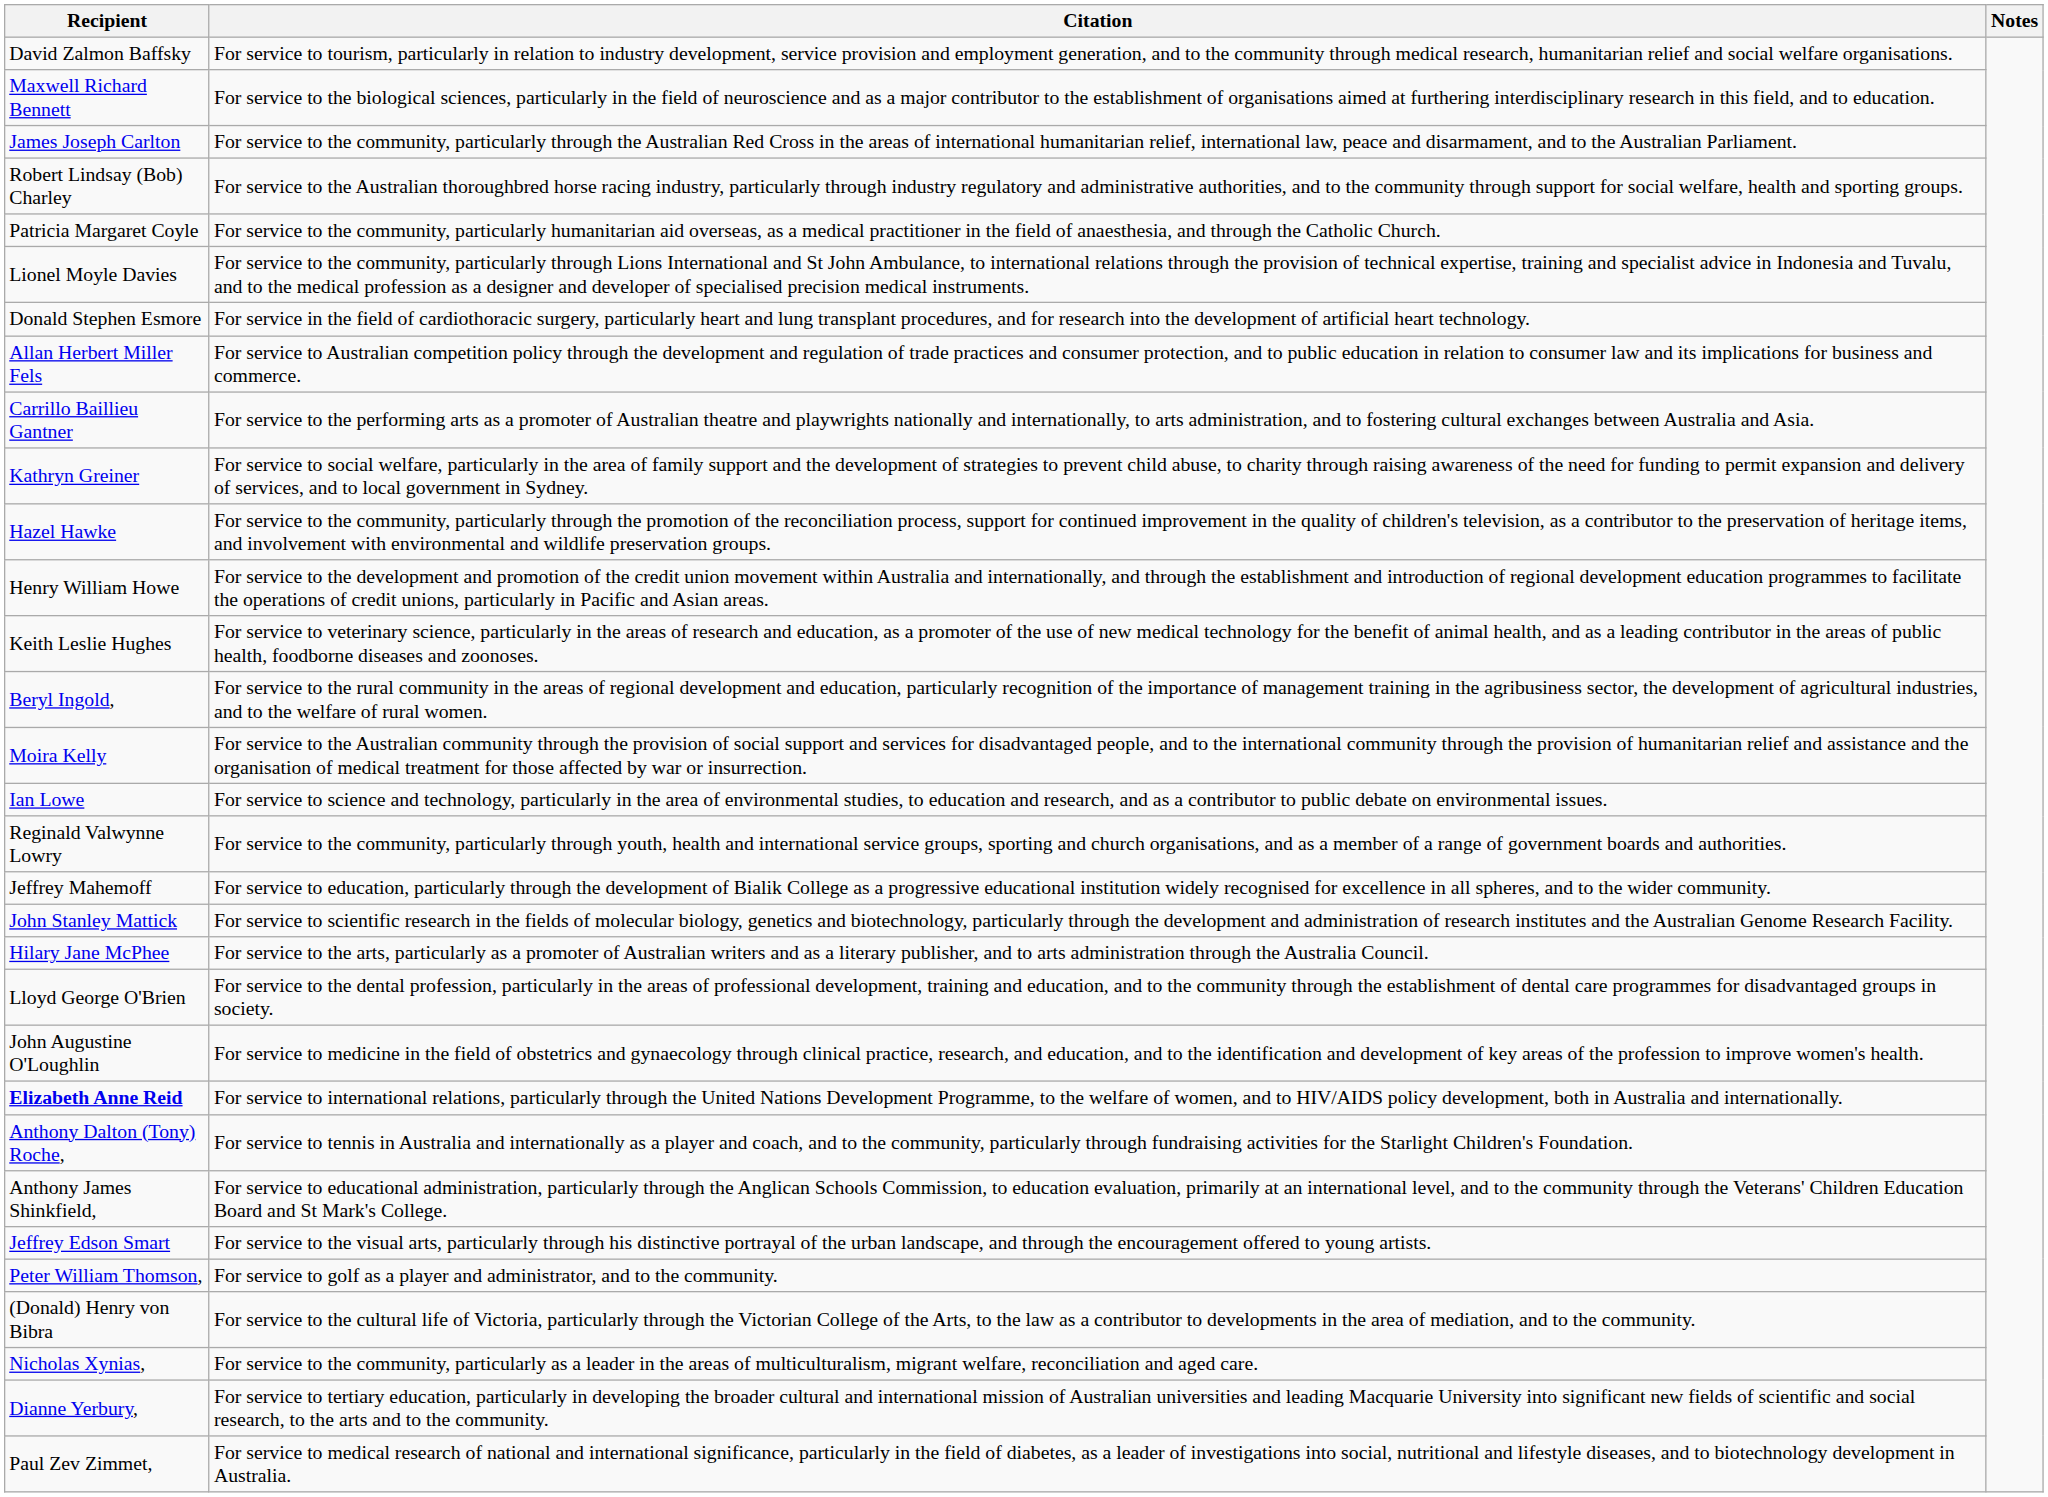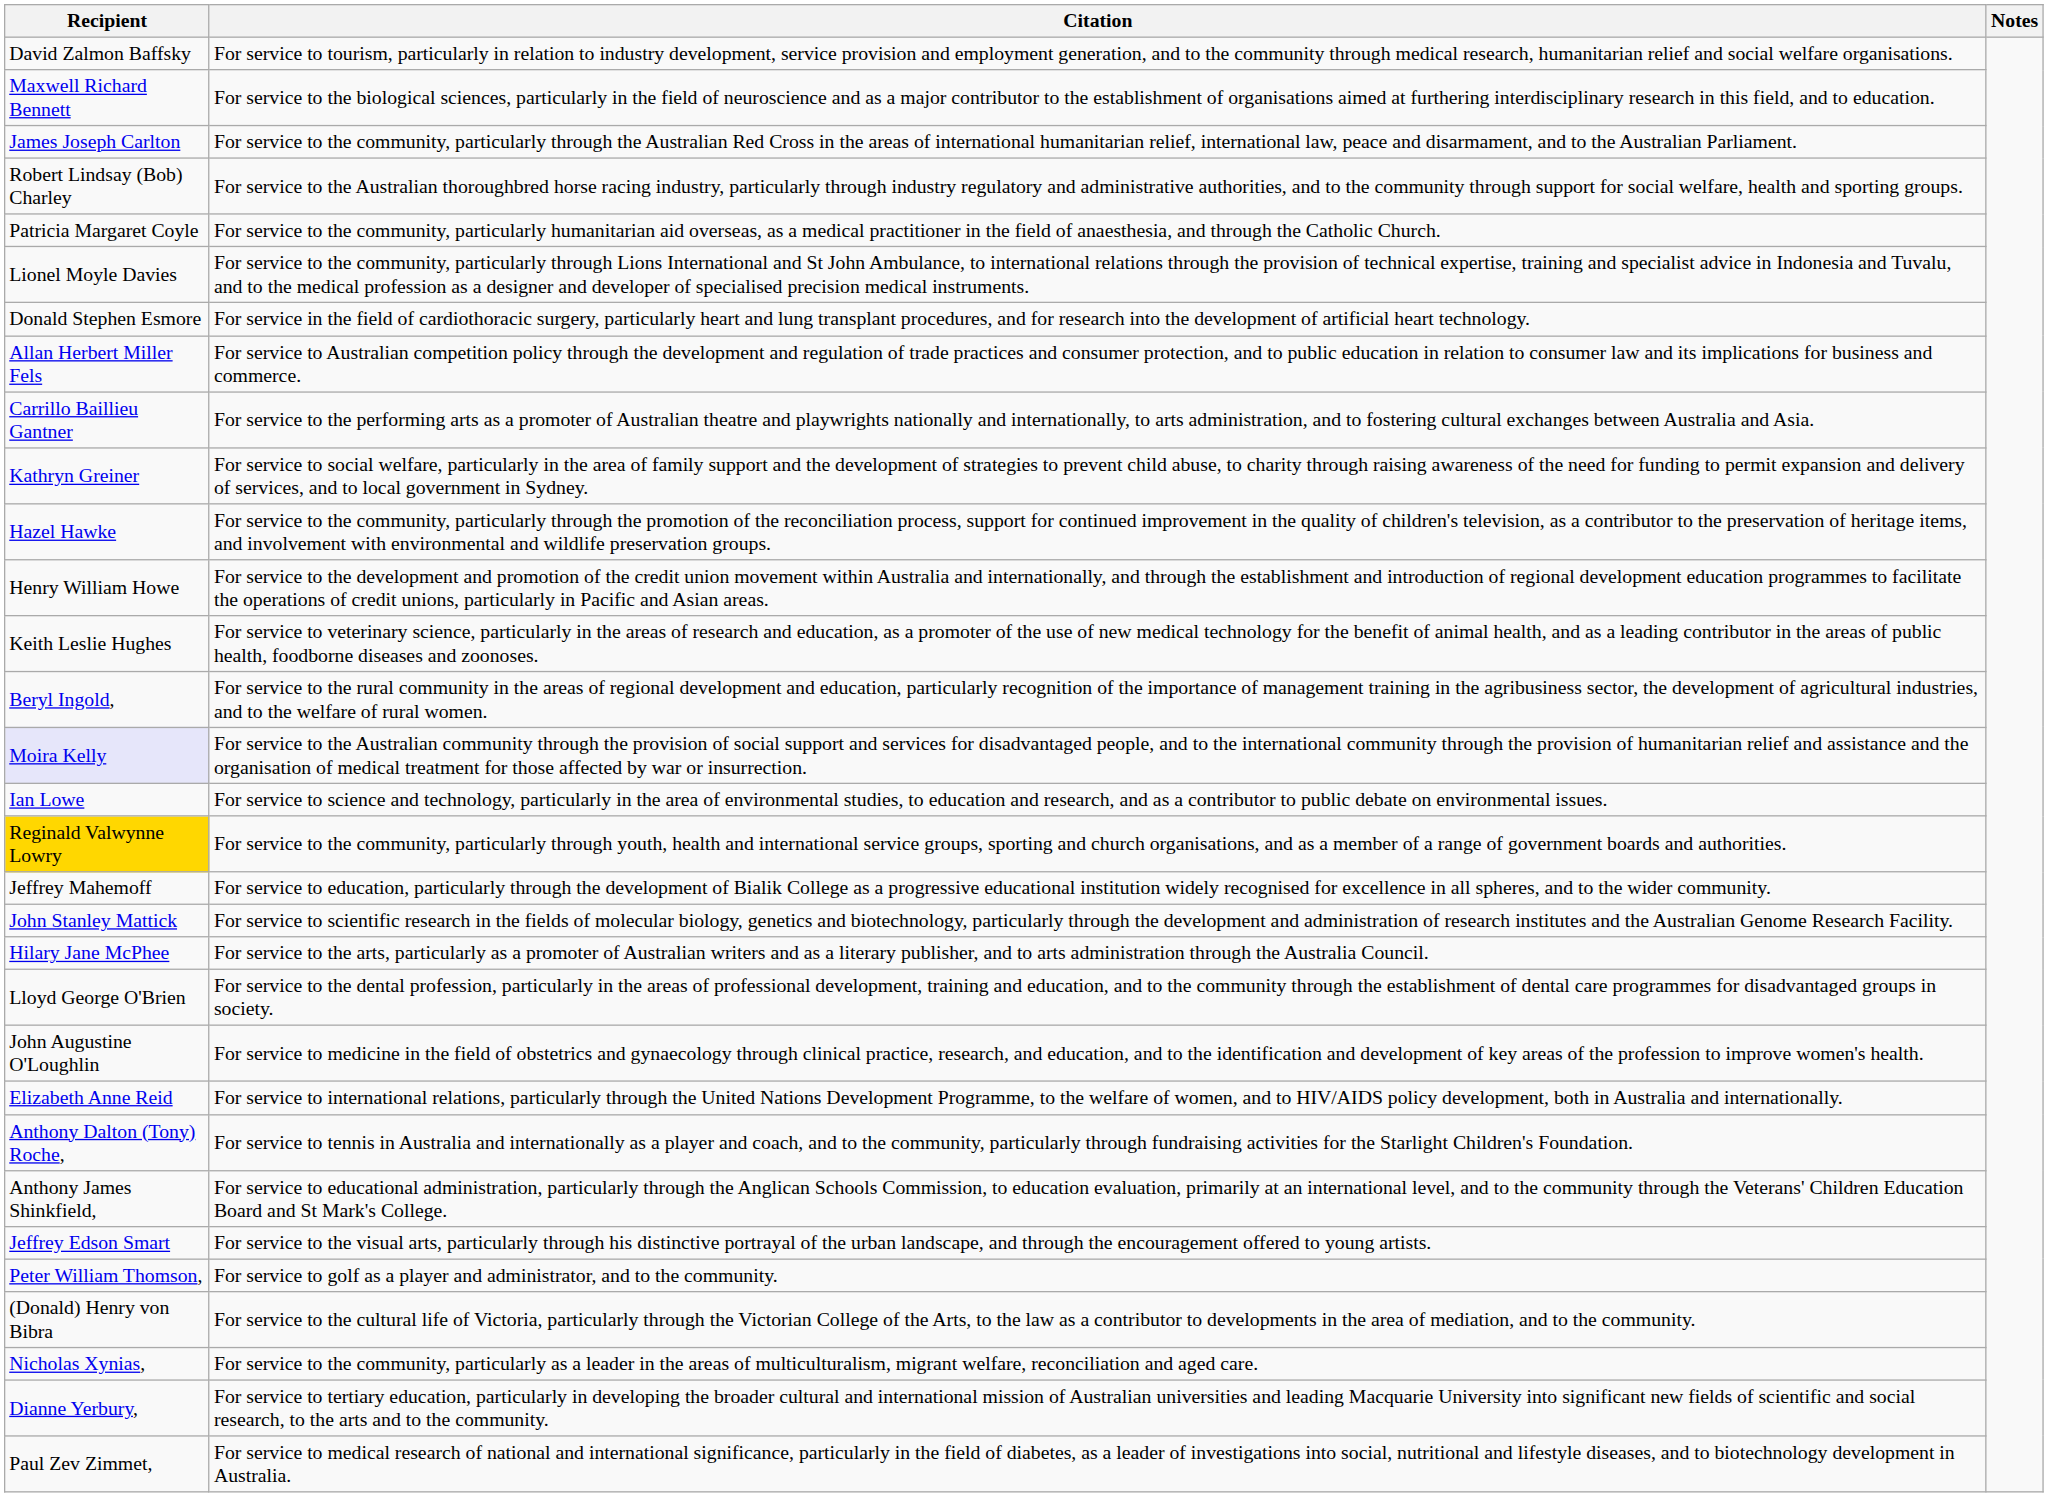(58, 755) no background -> (58, 755) lavender background
(87, 843) no background -> (87, 843) gold background
(96, 1097) bold -> (91, 1097) normal
